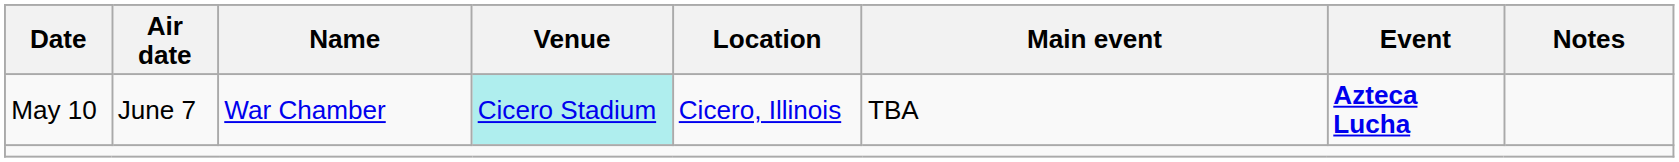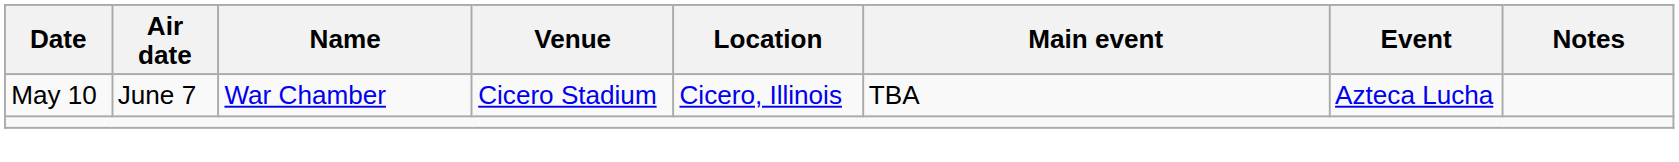(567, 109) paleturquoise background -> (567, 95) no background
(1375, 109) bold -> (1414, 95) normal
